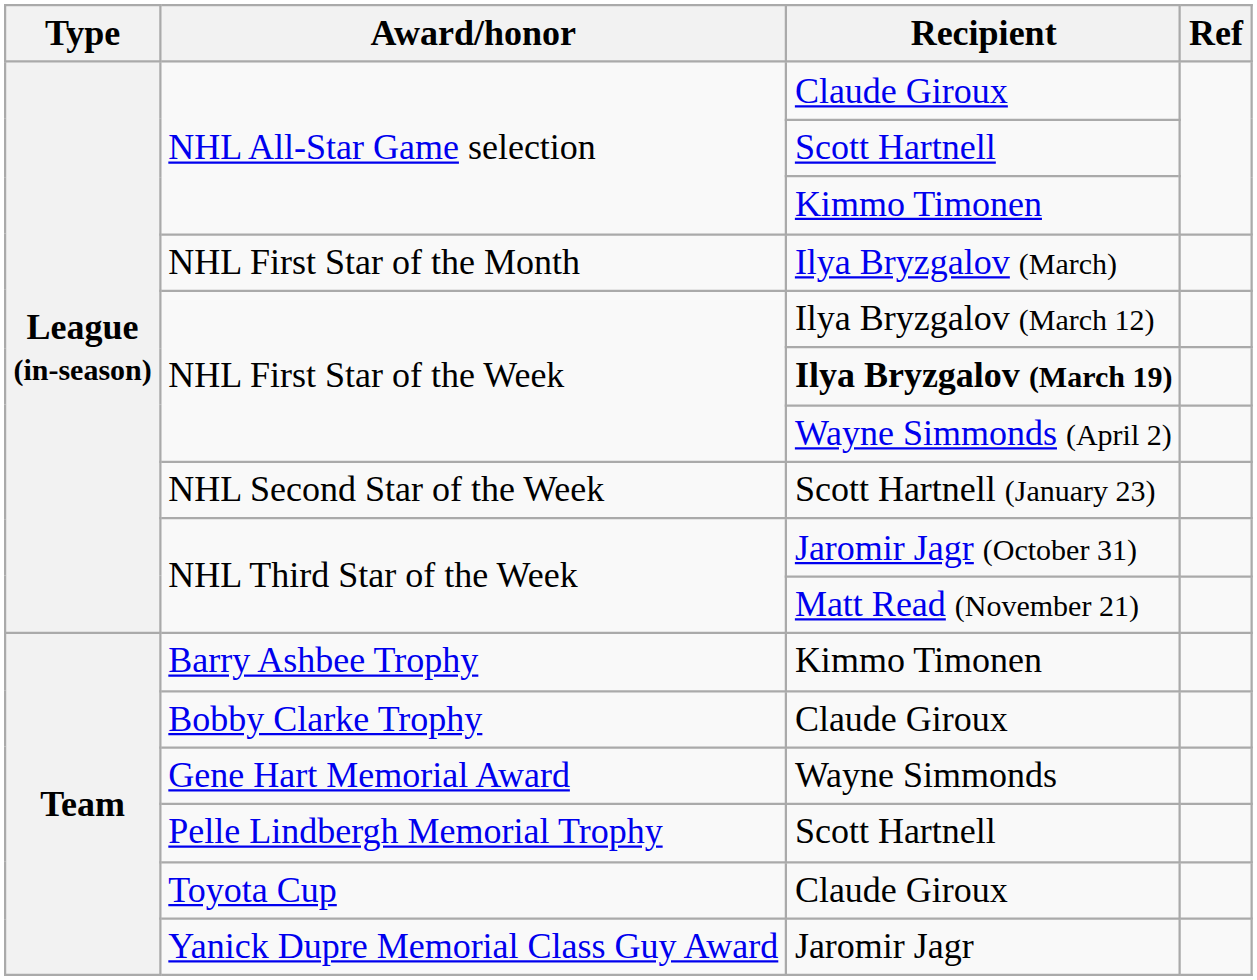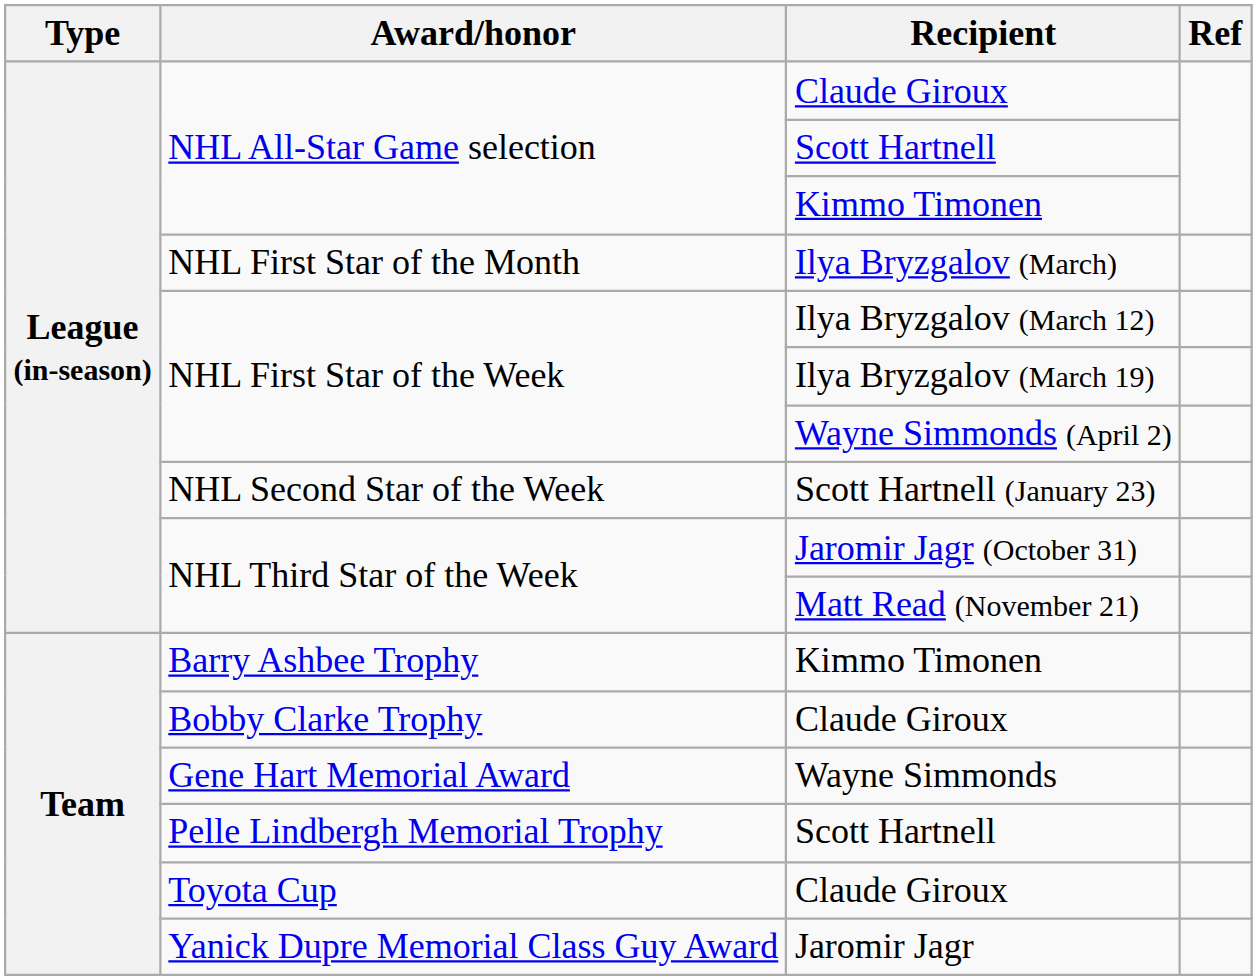(984, 375) bold -> (975, 375) normal
